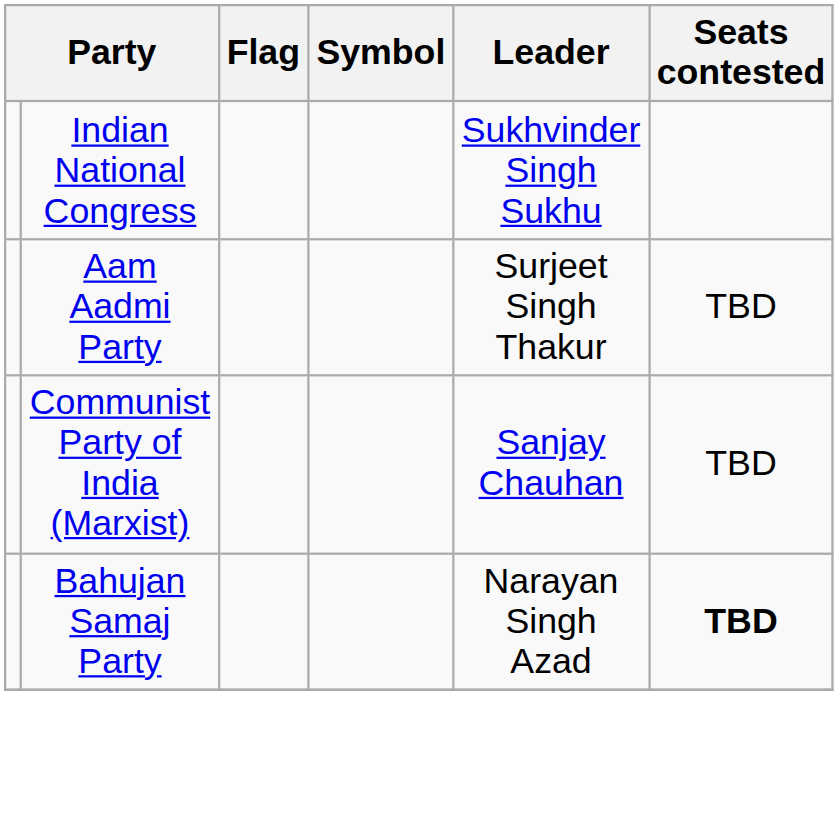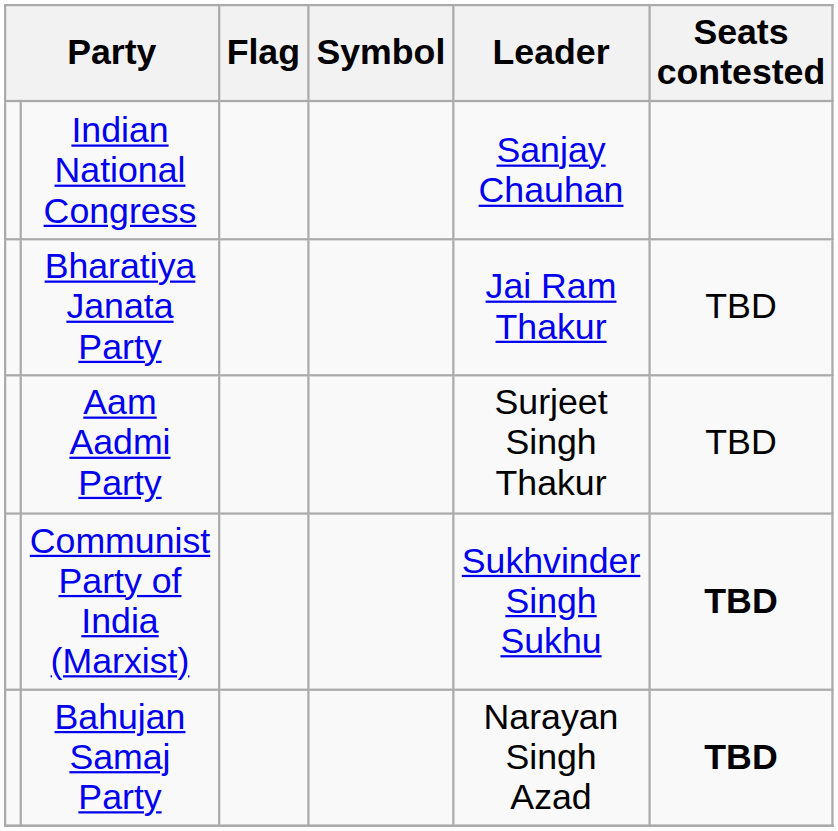(551, 169) Sukhvinder Singh Sukhu -> (551, 169) Sanjay Chauhan
+ row: (120, 306)
(551, 463) Sanjay Chauhan -> (551, 600) Sukhvinder Singh Sukhu
(741, 463) normal -> (741, 600) bold
